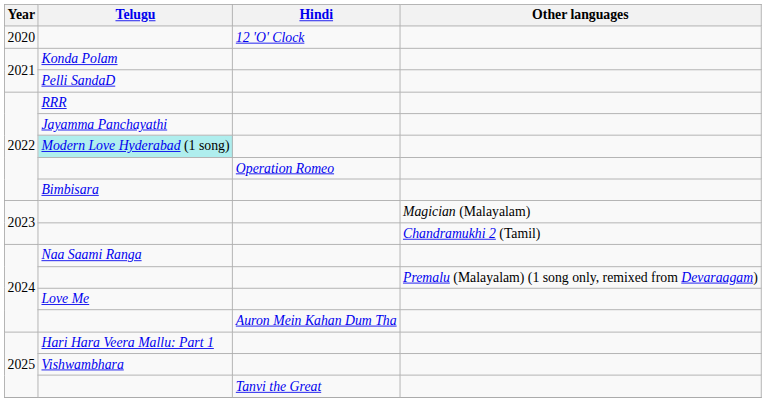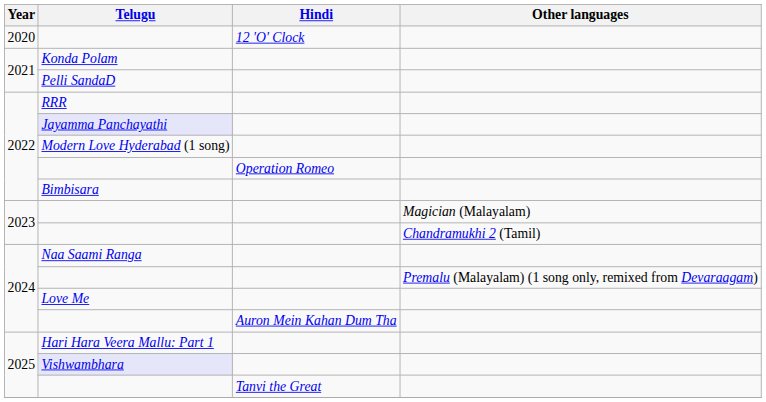(104, 124) no background -> (104, 124) lavender background
(135, 146) paleturquoise background -> (135, 146) no background
(83, 364) no background -> (83, 364) lavender background
